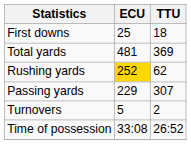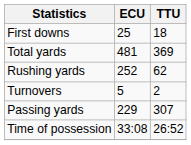(127, 71) gold background -> (127, 71) no background
rows swapped: (45, 91) <-> (34, 110)
